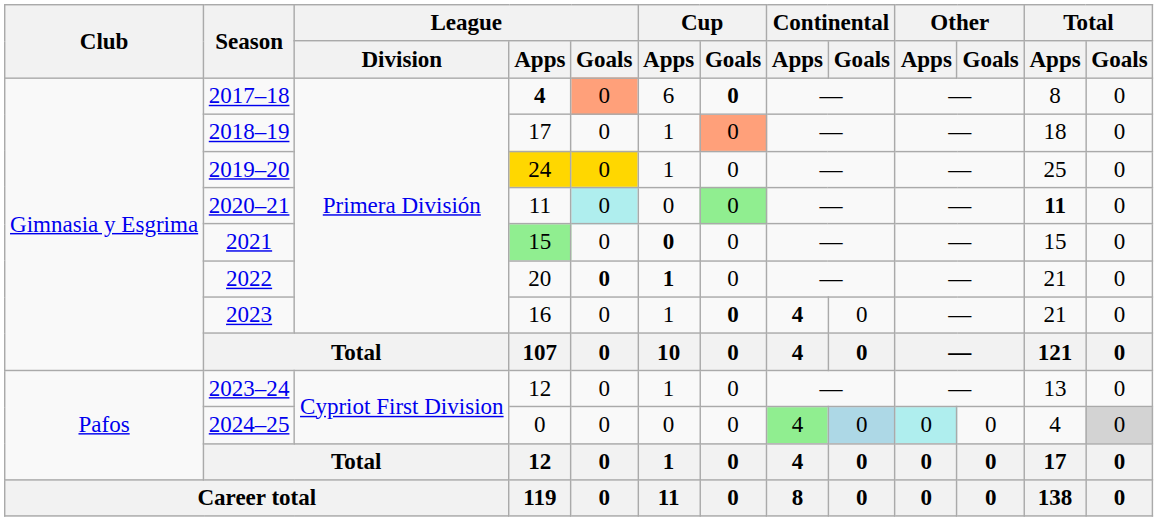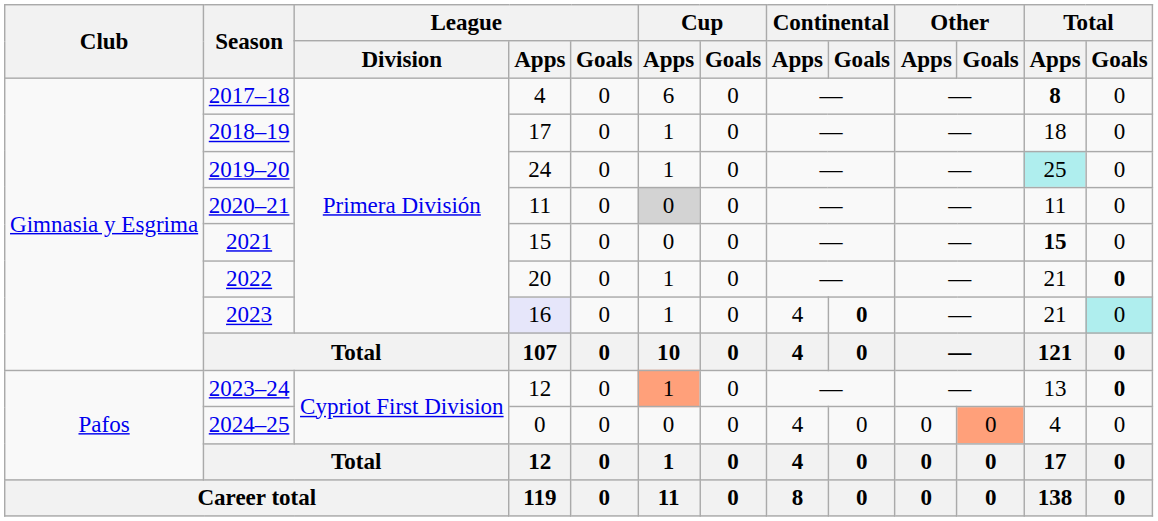(540, 95) bold -> (540, 95) normal
(604, 95) lightsalmon background -> (604, 95) no background
(733, 95) bold -> (733, 95) normal
(1055, 95) normal -> (1055, 95) bold
(733, 132) lightsalmon background -> (733, 132) no background
(540, 168) gold background -> (540, 168) no background
(604, 168) gold background -> (604, 168) no background
(1055, 168) no background -> (1055, 168) paleturquoise background
(604, 205) paleturquoise background -> (604, 205) no background
(669, 205) no background -> (669, 205) lightgrey background
(733, 205) lightgreen background -> (733, 205) no background
(1055, 205) bold -> (1055, 205) normal
(540, 242) lightgreen background -> (540, 242) no background
(669, 242) bold -> (669, 242) normal
(1055, 242) normal -> (1055, 242) bold
(604, 278) bold -> (604, 278) normal
(669, 278) bold -> (669, 278) normal
(1119, 278) normal -> (1119, 278) bold
(540, 315) no background -> (540, 315) lavender background
(733, 315) bold -> (733, 315) normal
(797, 315) bold -> (797, 315) normal
(862, 315) normal -> (862, 315) bold
(1119, 315) no background -> (1119, 315) paleturquoise background
(669, 388) no background -> (669, 388) lightsalmon background
(1119, 388) normal -> (1119, 388) bold
(797, 424) lightgreen background -> (797, 424) no background
(862, 424) lightblue background -> (862, 424) no background
(926, 424) paleturquoise background -> (926, 424) no background
(991, 424) no background -> (991, 424) lightsalmon background
(1119, 424) lightgrey background -> (1119, 424) no background
